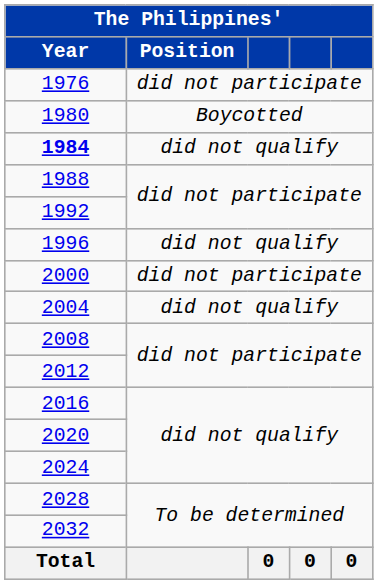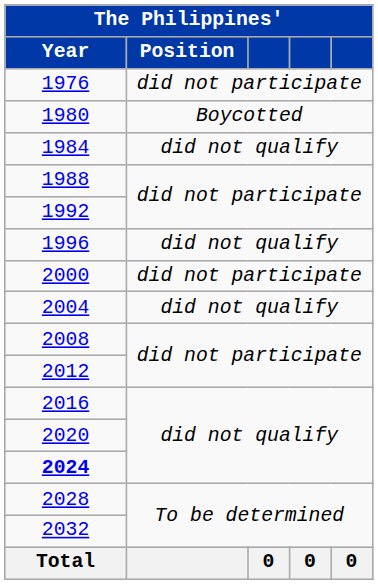(66, 149) bold -> (66, 149) normal
(66, 468) normal -> (66, 468) bold
